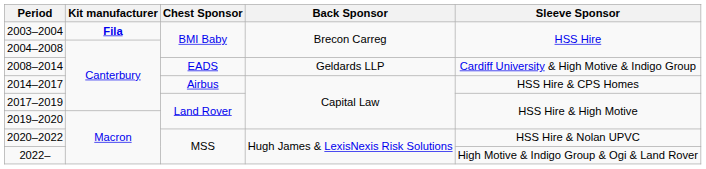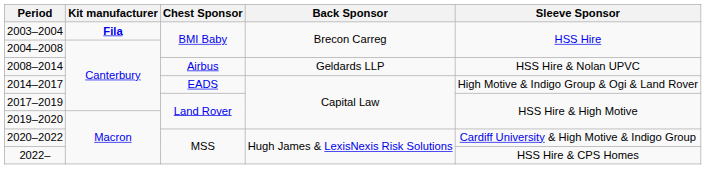(203, 66) EADS -> (203, 66) Airbus
(578, 66) Cardiff University & High Motive & Indigo Group -> (578, 66) HSS Hire & Nolan UPVC
(203, 84) Airbus -> (203, 84) EADS
(578, 84) HSS Hire & CPS Homes -> (578, 84) High Motive & Indigo Group & Ogi & Land Rover
(578, 137) HSS Hire & Nolan UPVC -> (578, 137) Cardiff University & High Motive & Indigo Group
(578, 155) High Motive & Indigo Group & Ogi & Land Rover -> (578, 155) HSS Hire & CPS Homes
